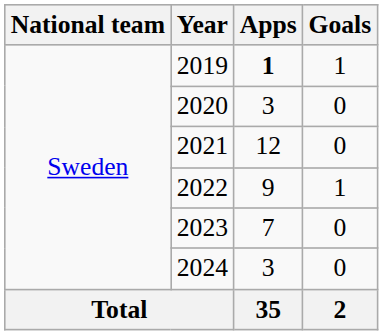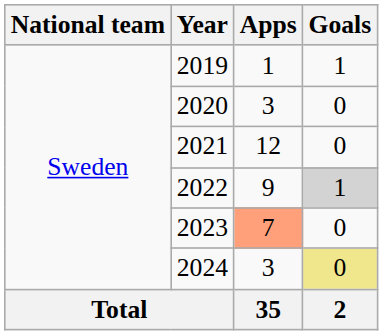(268, 65) bold -> (268, 65) normal
(340, 187) no background -> (340, 187) lightgrey background
(268, 227) no background -> (268, 227) lightsalmon background
(340, 268) no background -> (340, 268) khaki background
